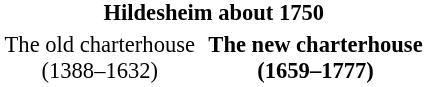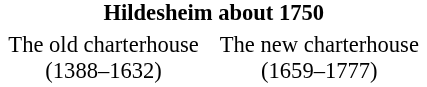(316, 57) bold -> (319, 57) normal
